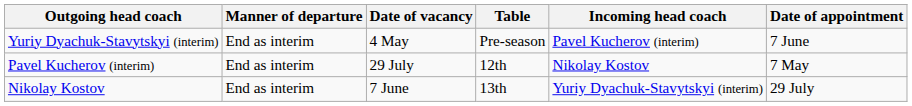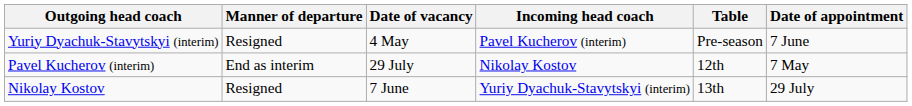columns swapped: (512, 16) <-> (658, 16)
(270, 40) End as interim -> (254, 40) Resigned
(270, 88) End as interim -> (254, 88) Resigned
